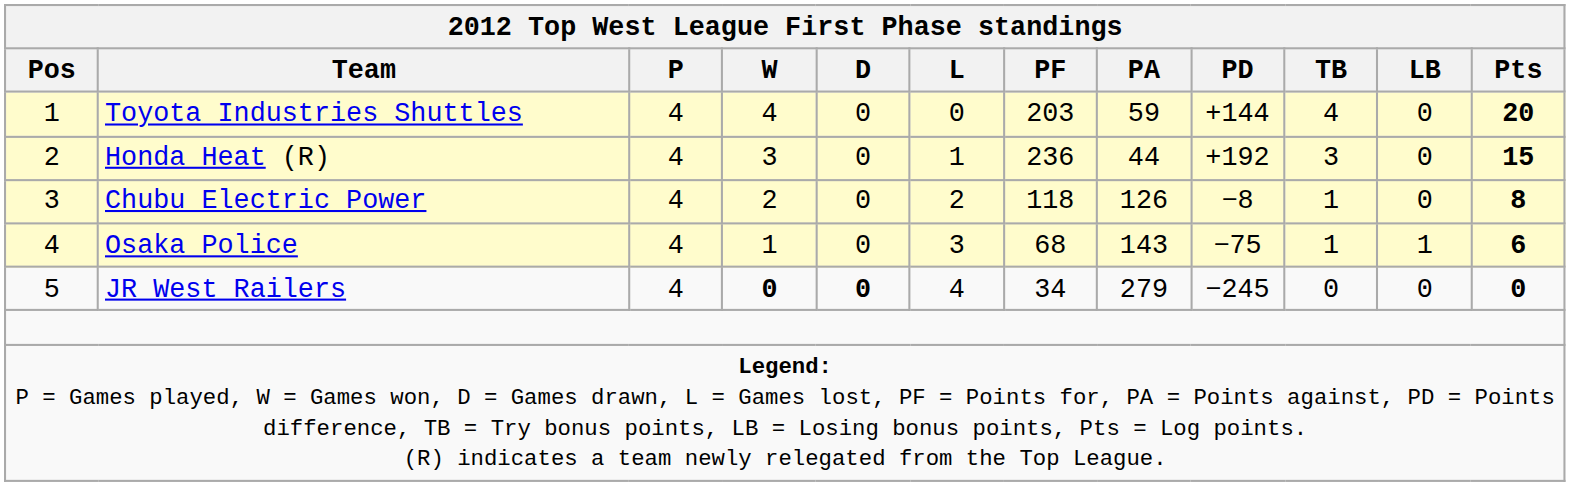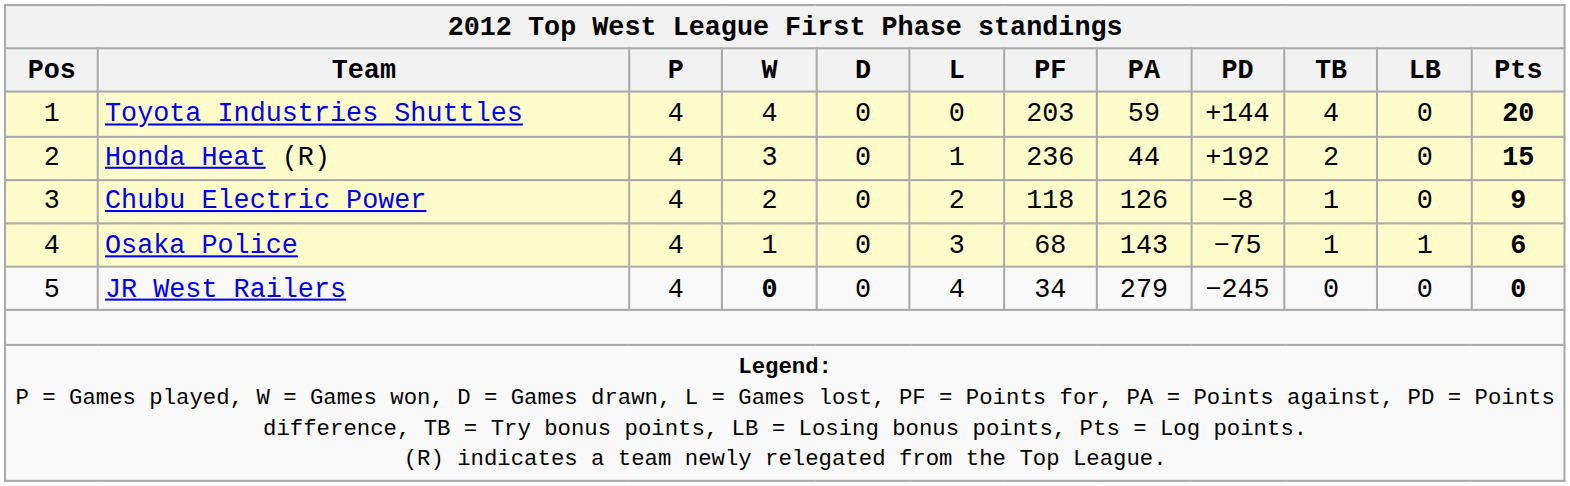(1331, 158) 3 -> (1331, 158) 2
(1518, 201) 8 -> (1518, 201) 9
(863, 289) bold -> (863, 289) normal
